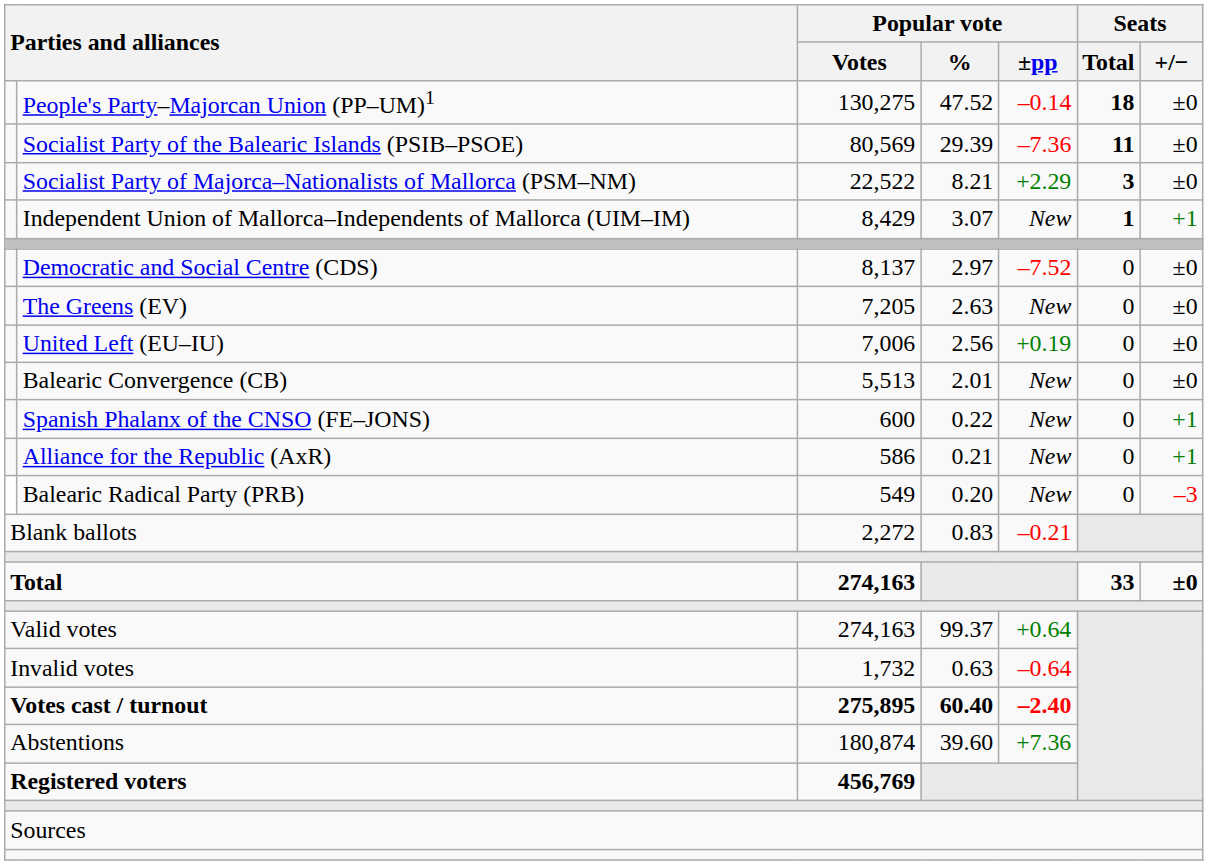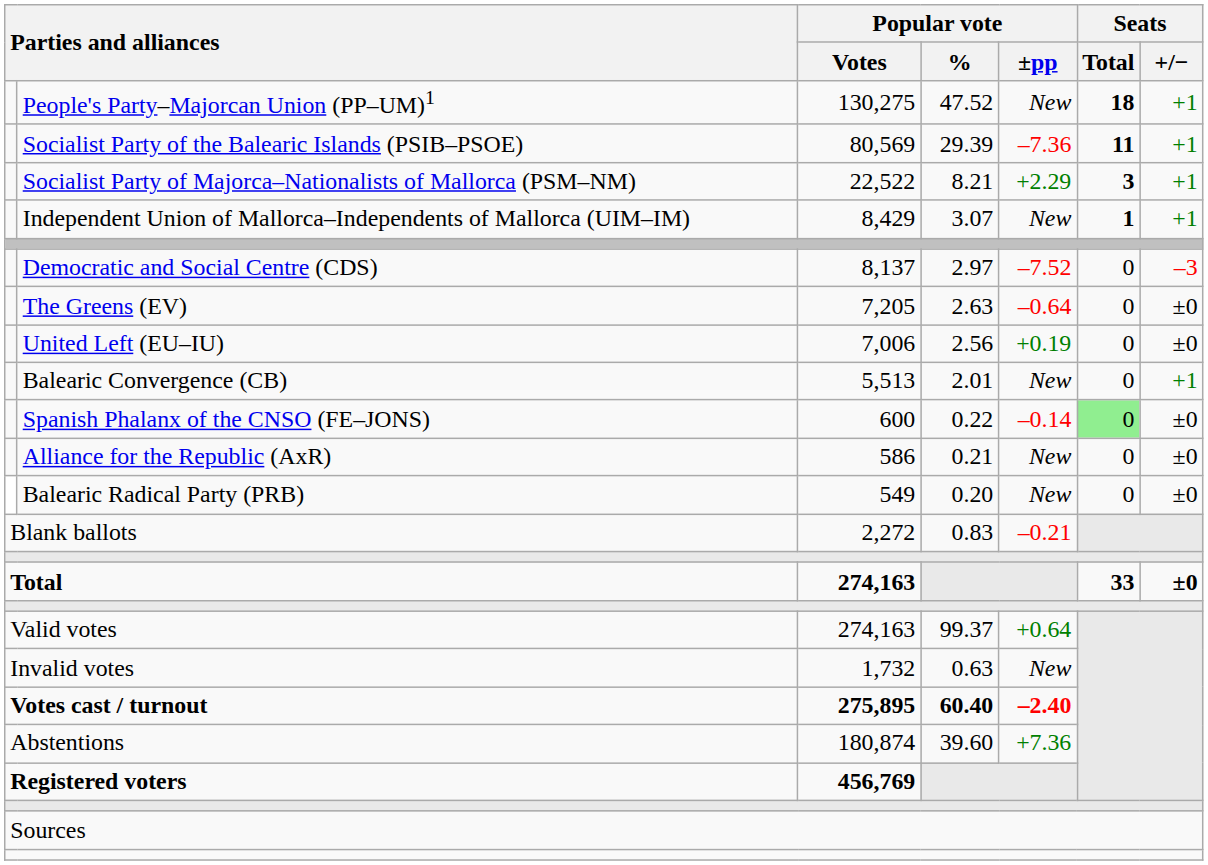(1044, 102) –0.14 -> (1050, 102) New
(1185, 102) ±0 -> (1185, 102) +1
(1185, 143) ±0 -> (1185, 143) +1
(1185, 181) ±0 -> (1185, 181) +1
(1185, 267) ±0 -> (1186, 267) –3
(1050, 305) New -> (1044, 305) –0.64
(1185, 381) ±0 -> (1185, 381) +1
(1050, 418) New -> (1044, 418) –0.14
(1128, 418) no background -> (1128, 418) lightgreen background
(1185, 418) +1 -> (1185, 418) ±0
(1185, 456) +1 -> (1185, 456) ±0
(1186, 494) –3 -> (1185, 494) ±0
(1044, 667) –0.64 -> (1050, 667) New
